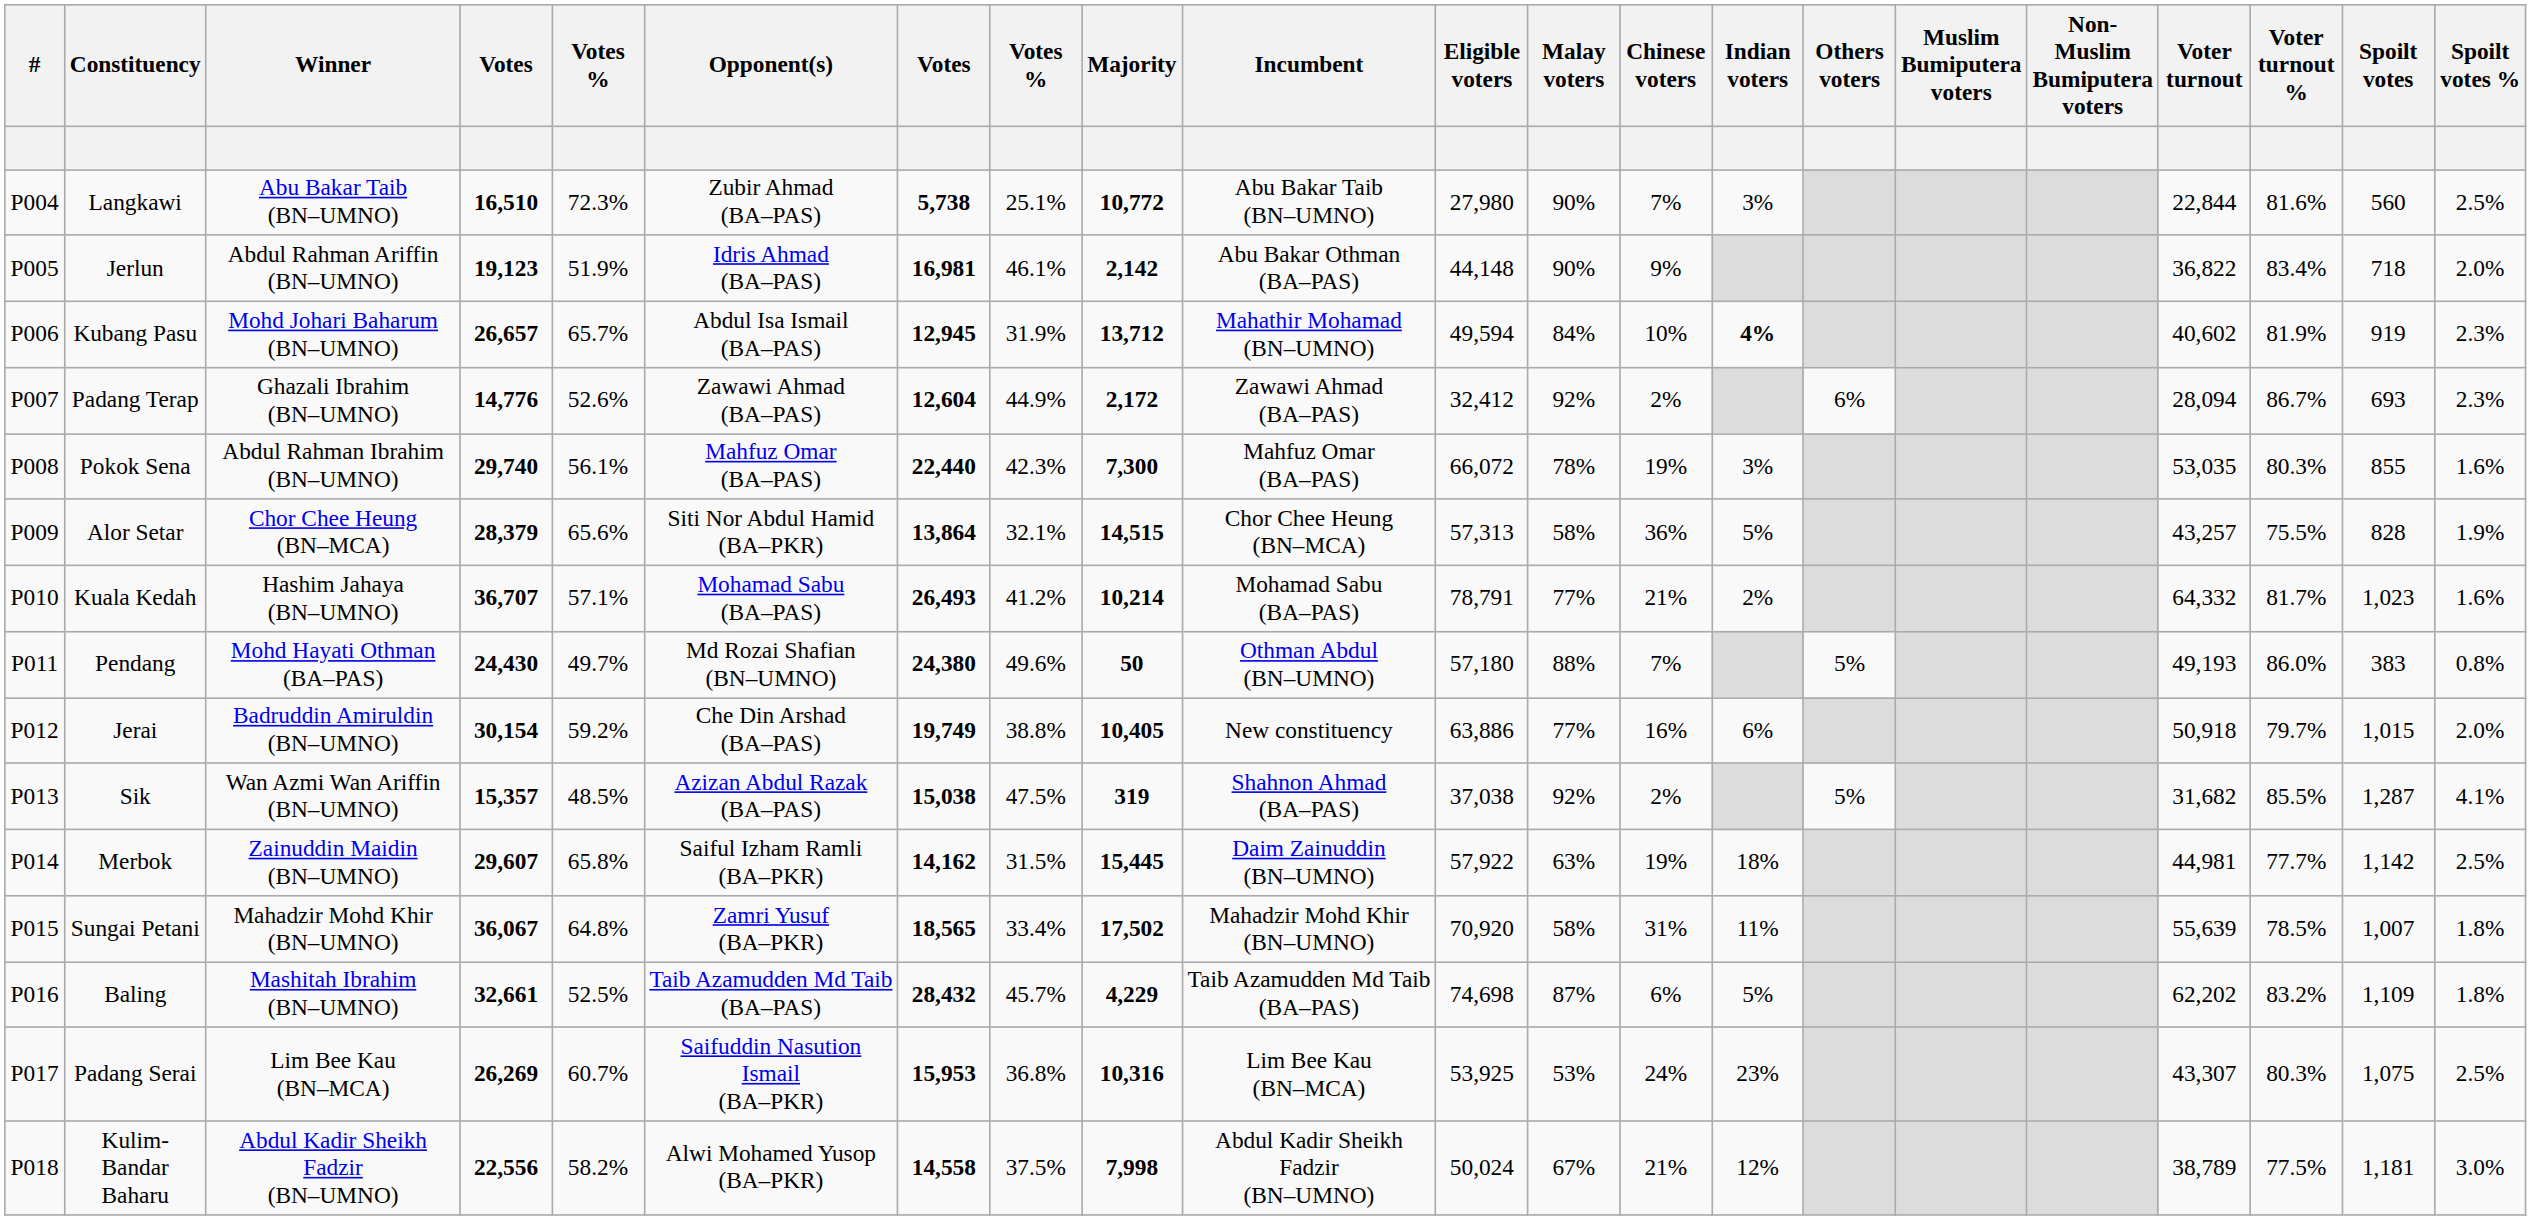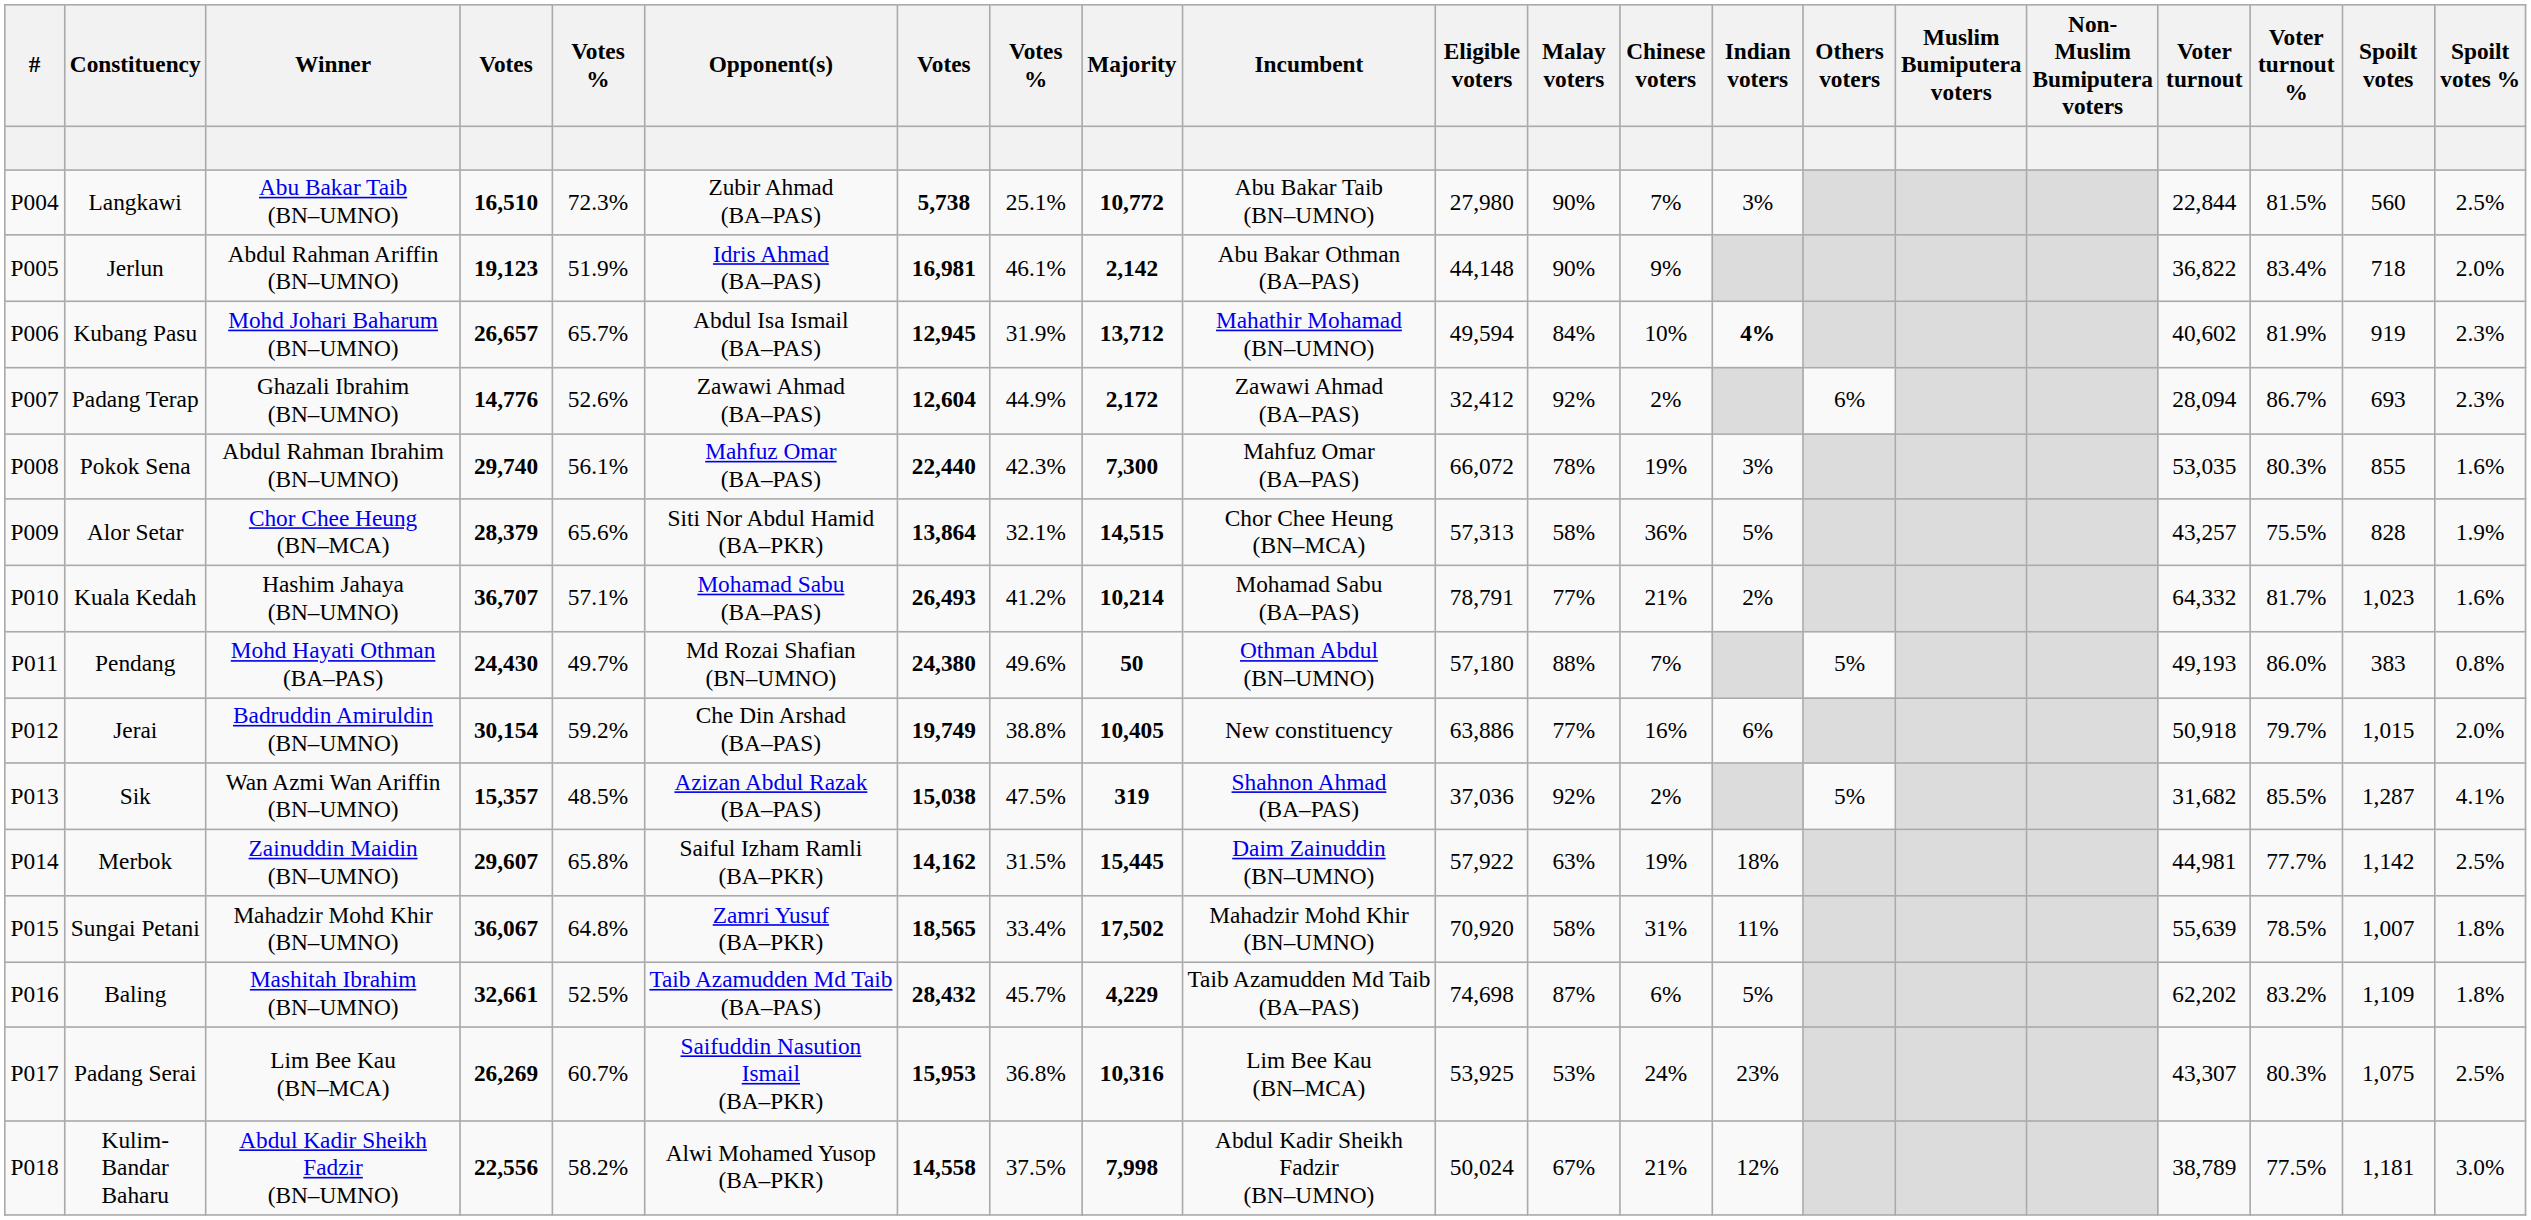(2296, 202) 81.6% -> (2296, 202) 81.5%
(1482, 796) 37,038 -> (1482, 796) 37,036
